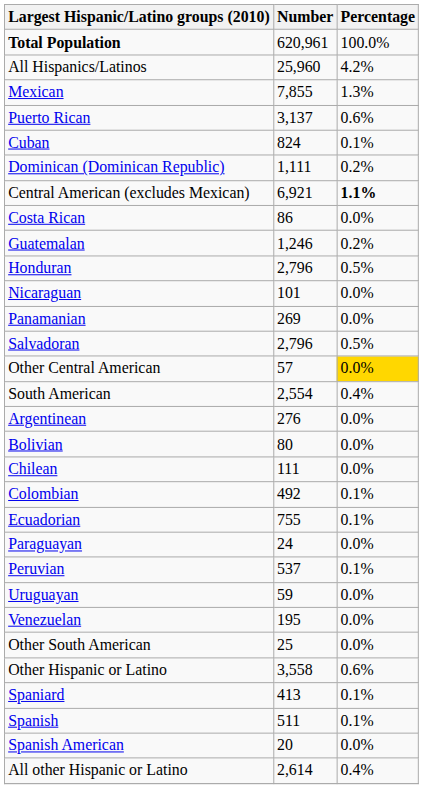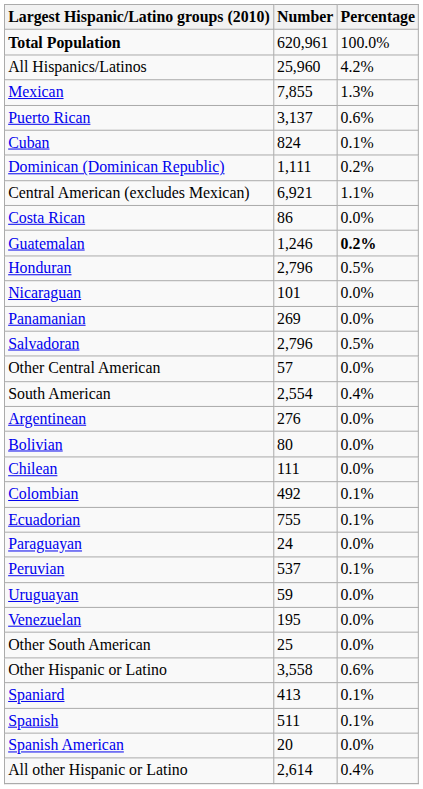(358, 192) bold -> (357, 192) normal
(357, 243) normal -> (358, 243) bold
(357, 368) gold background -> (357, 368) no background
